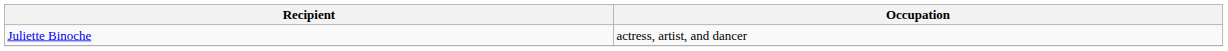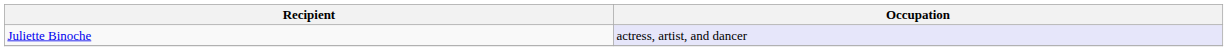(682, 35) no background -> (682, 35) lavender background
